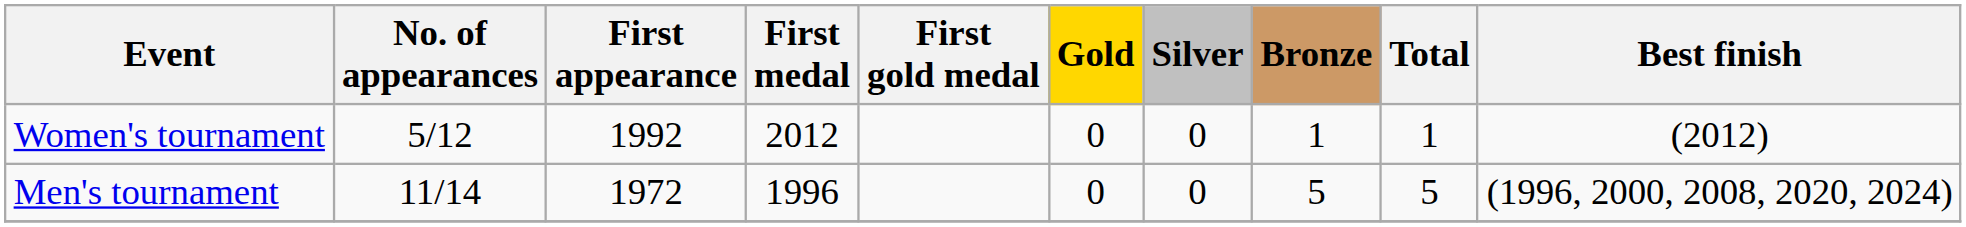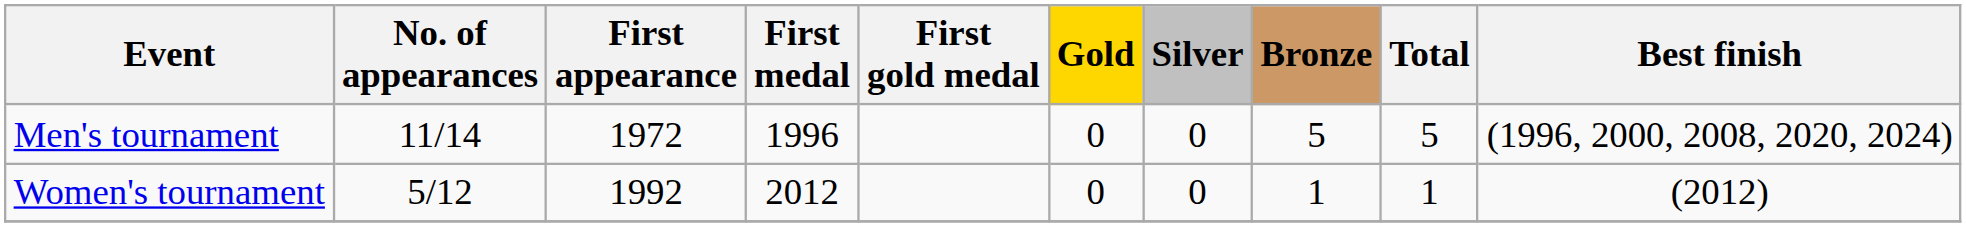rows swapped: (146, 191) <-> (169, 133)
